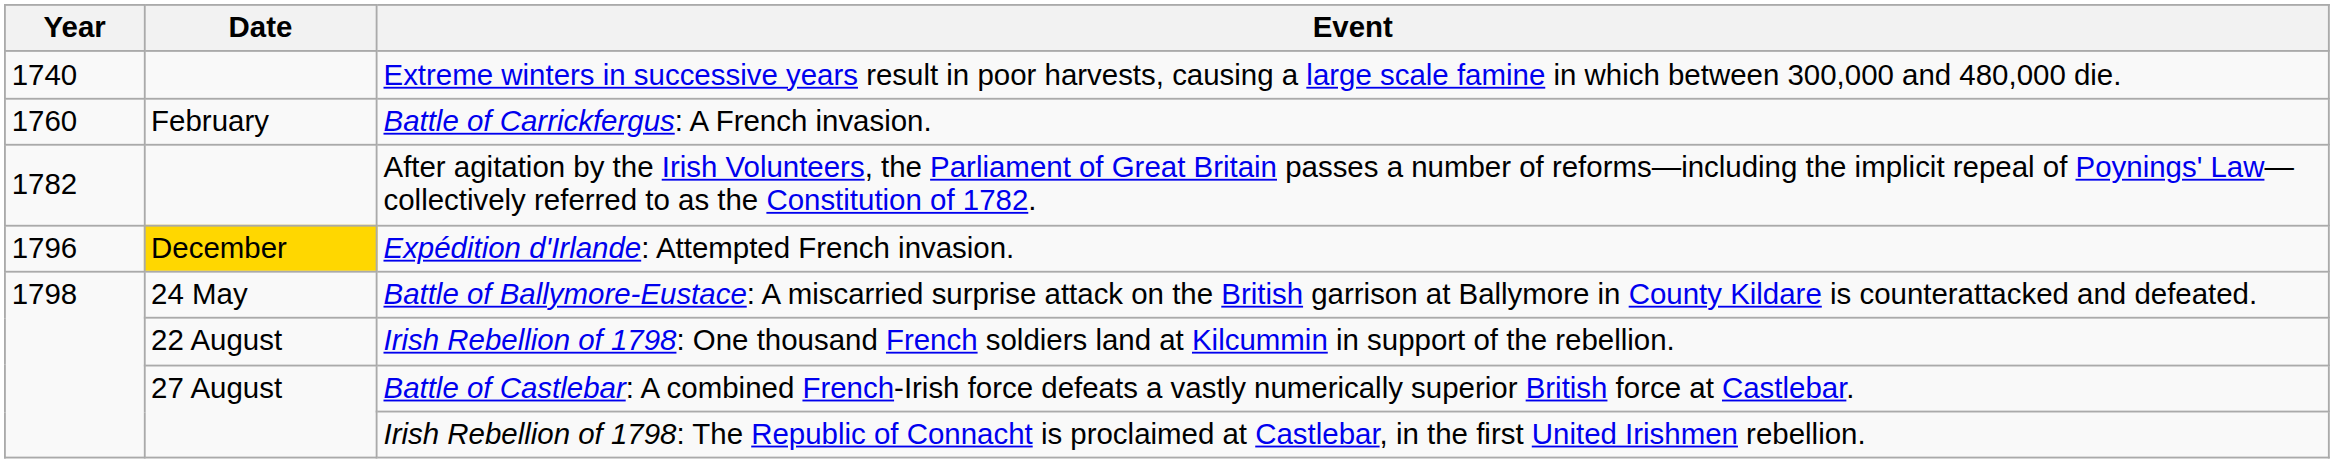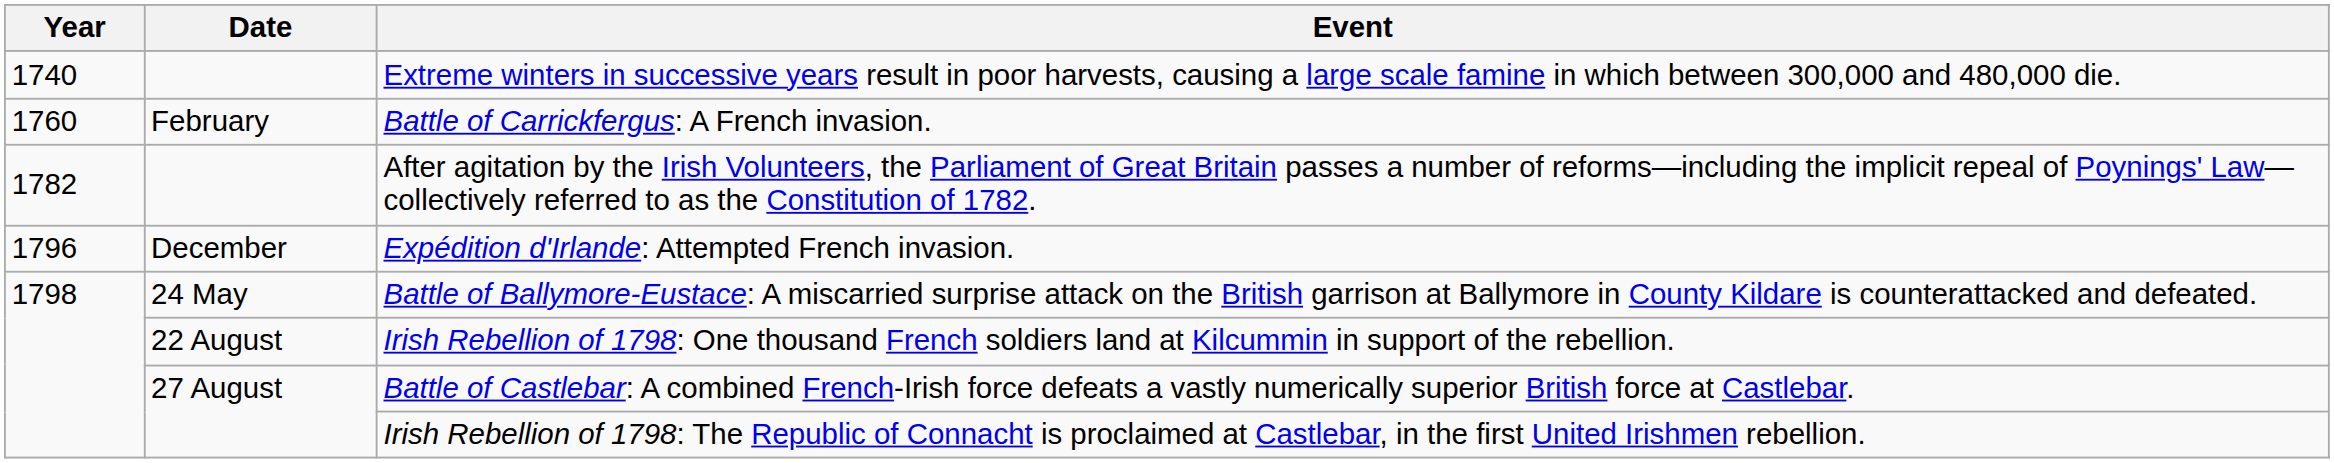(219, 247) gold background -> (219, 247) no background
